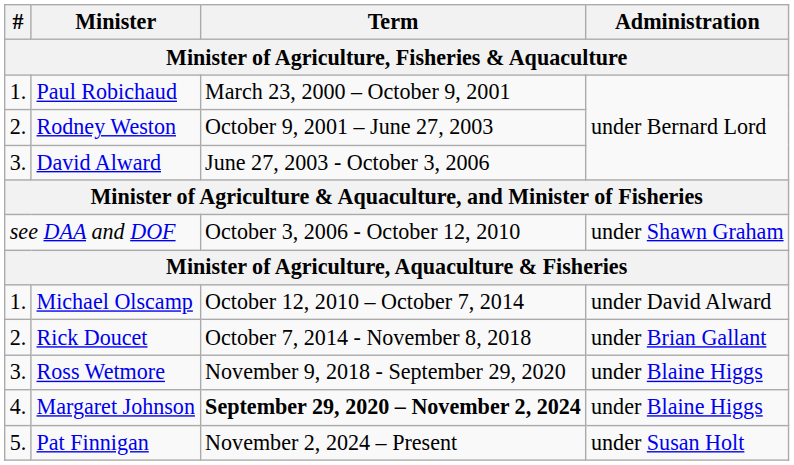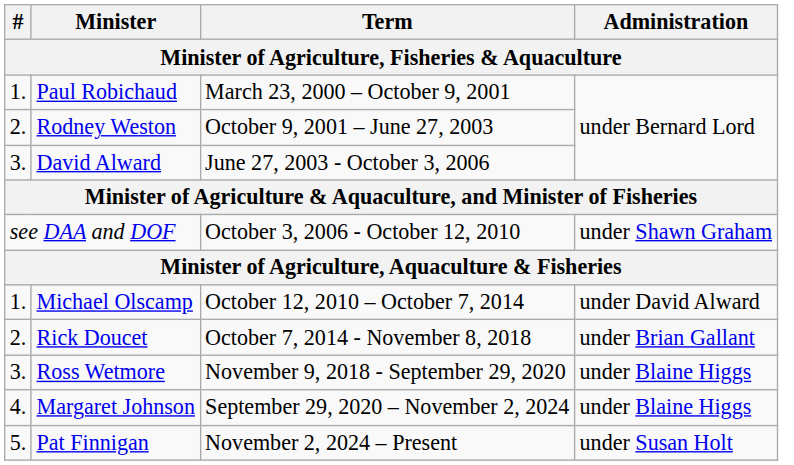(393, 407) bold -> (387, 407) normal
